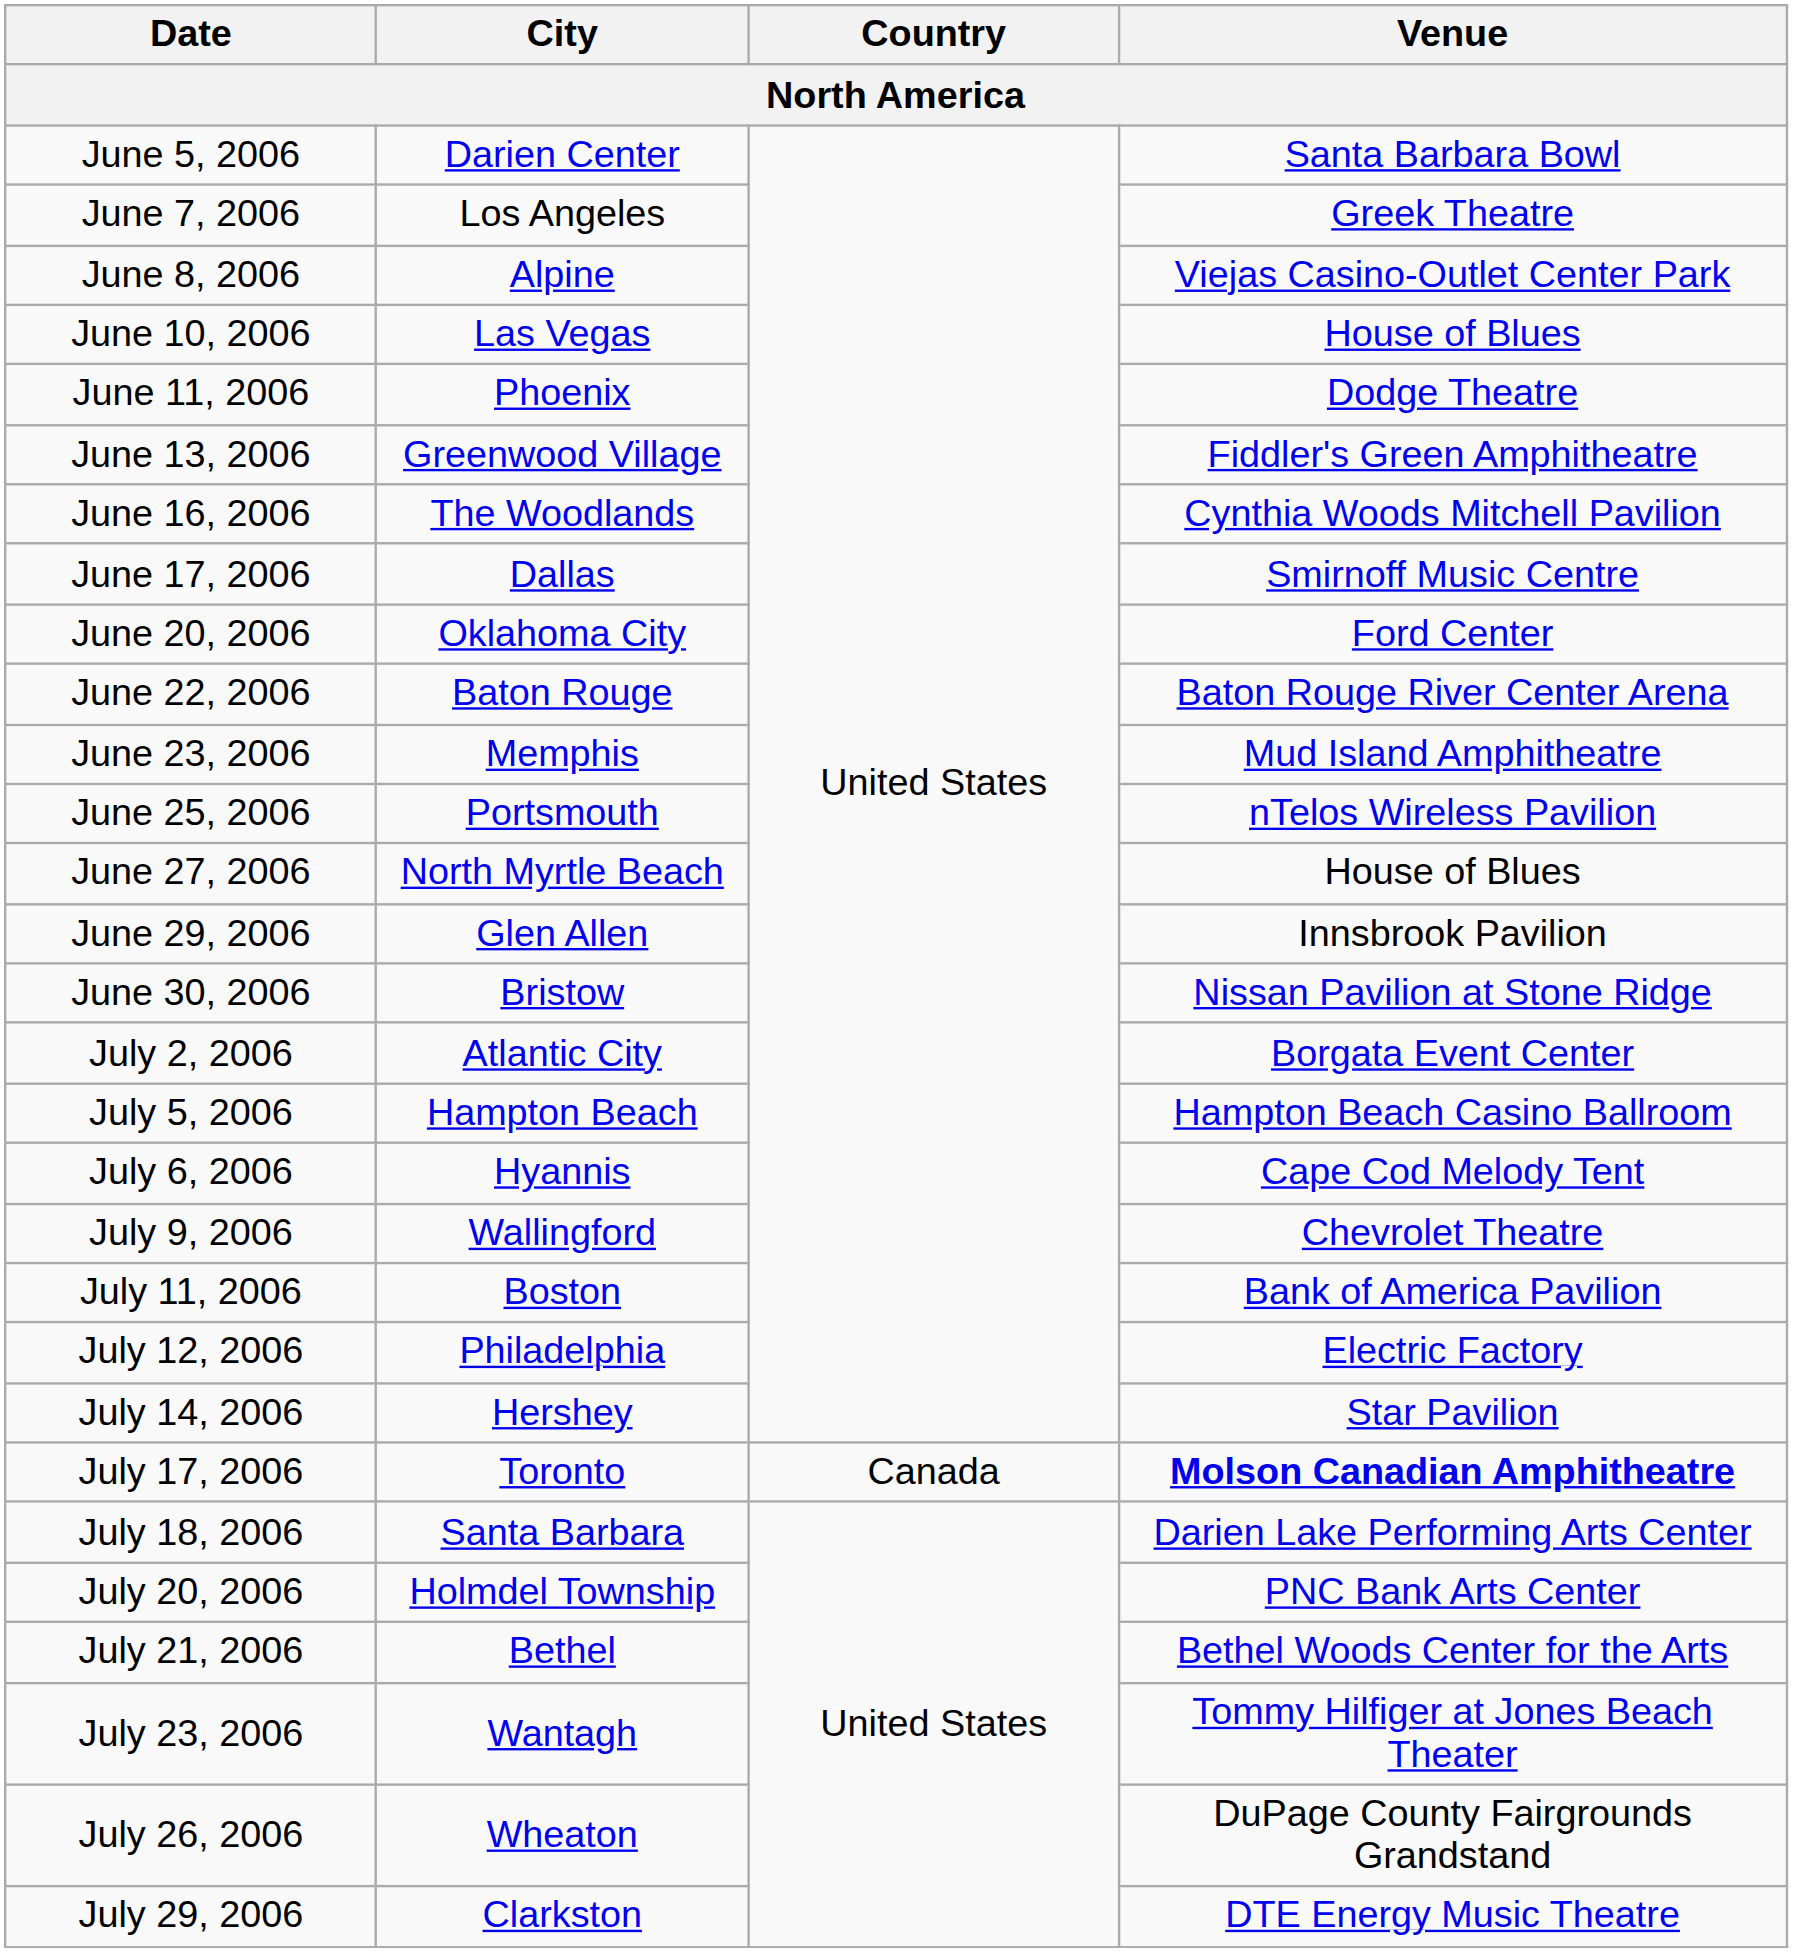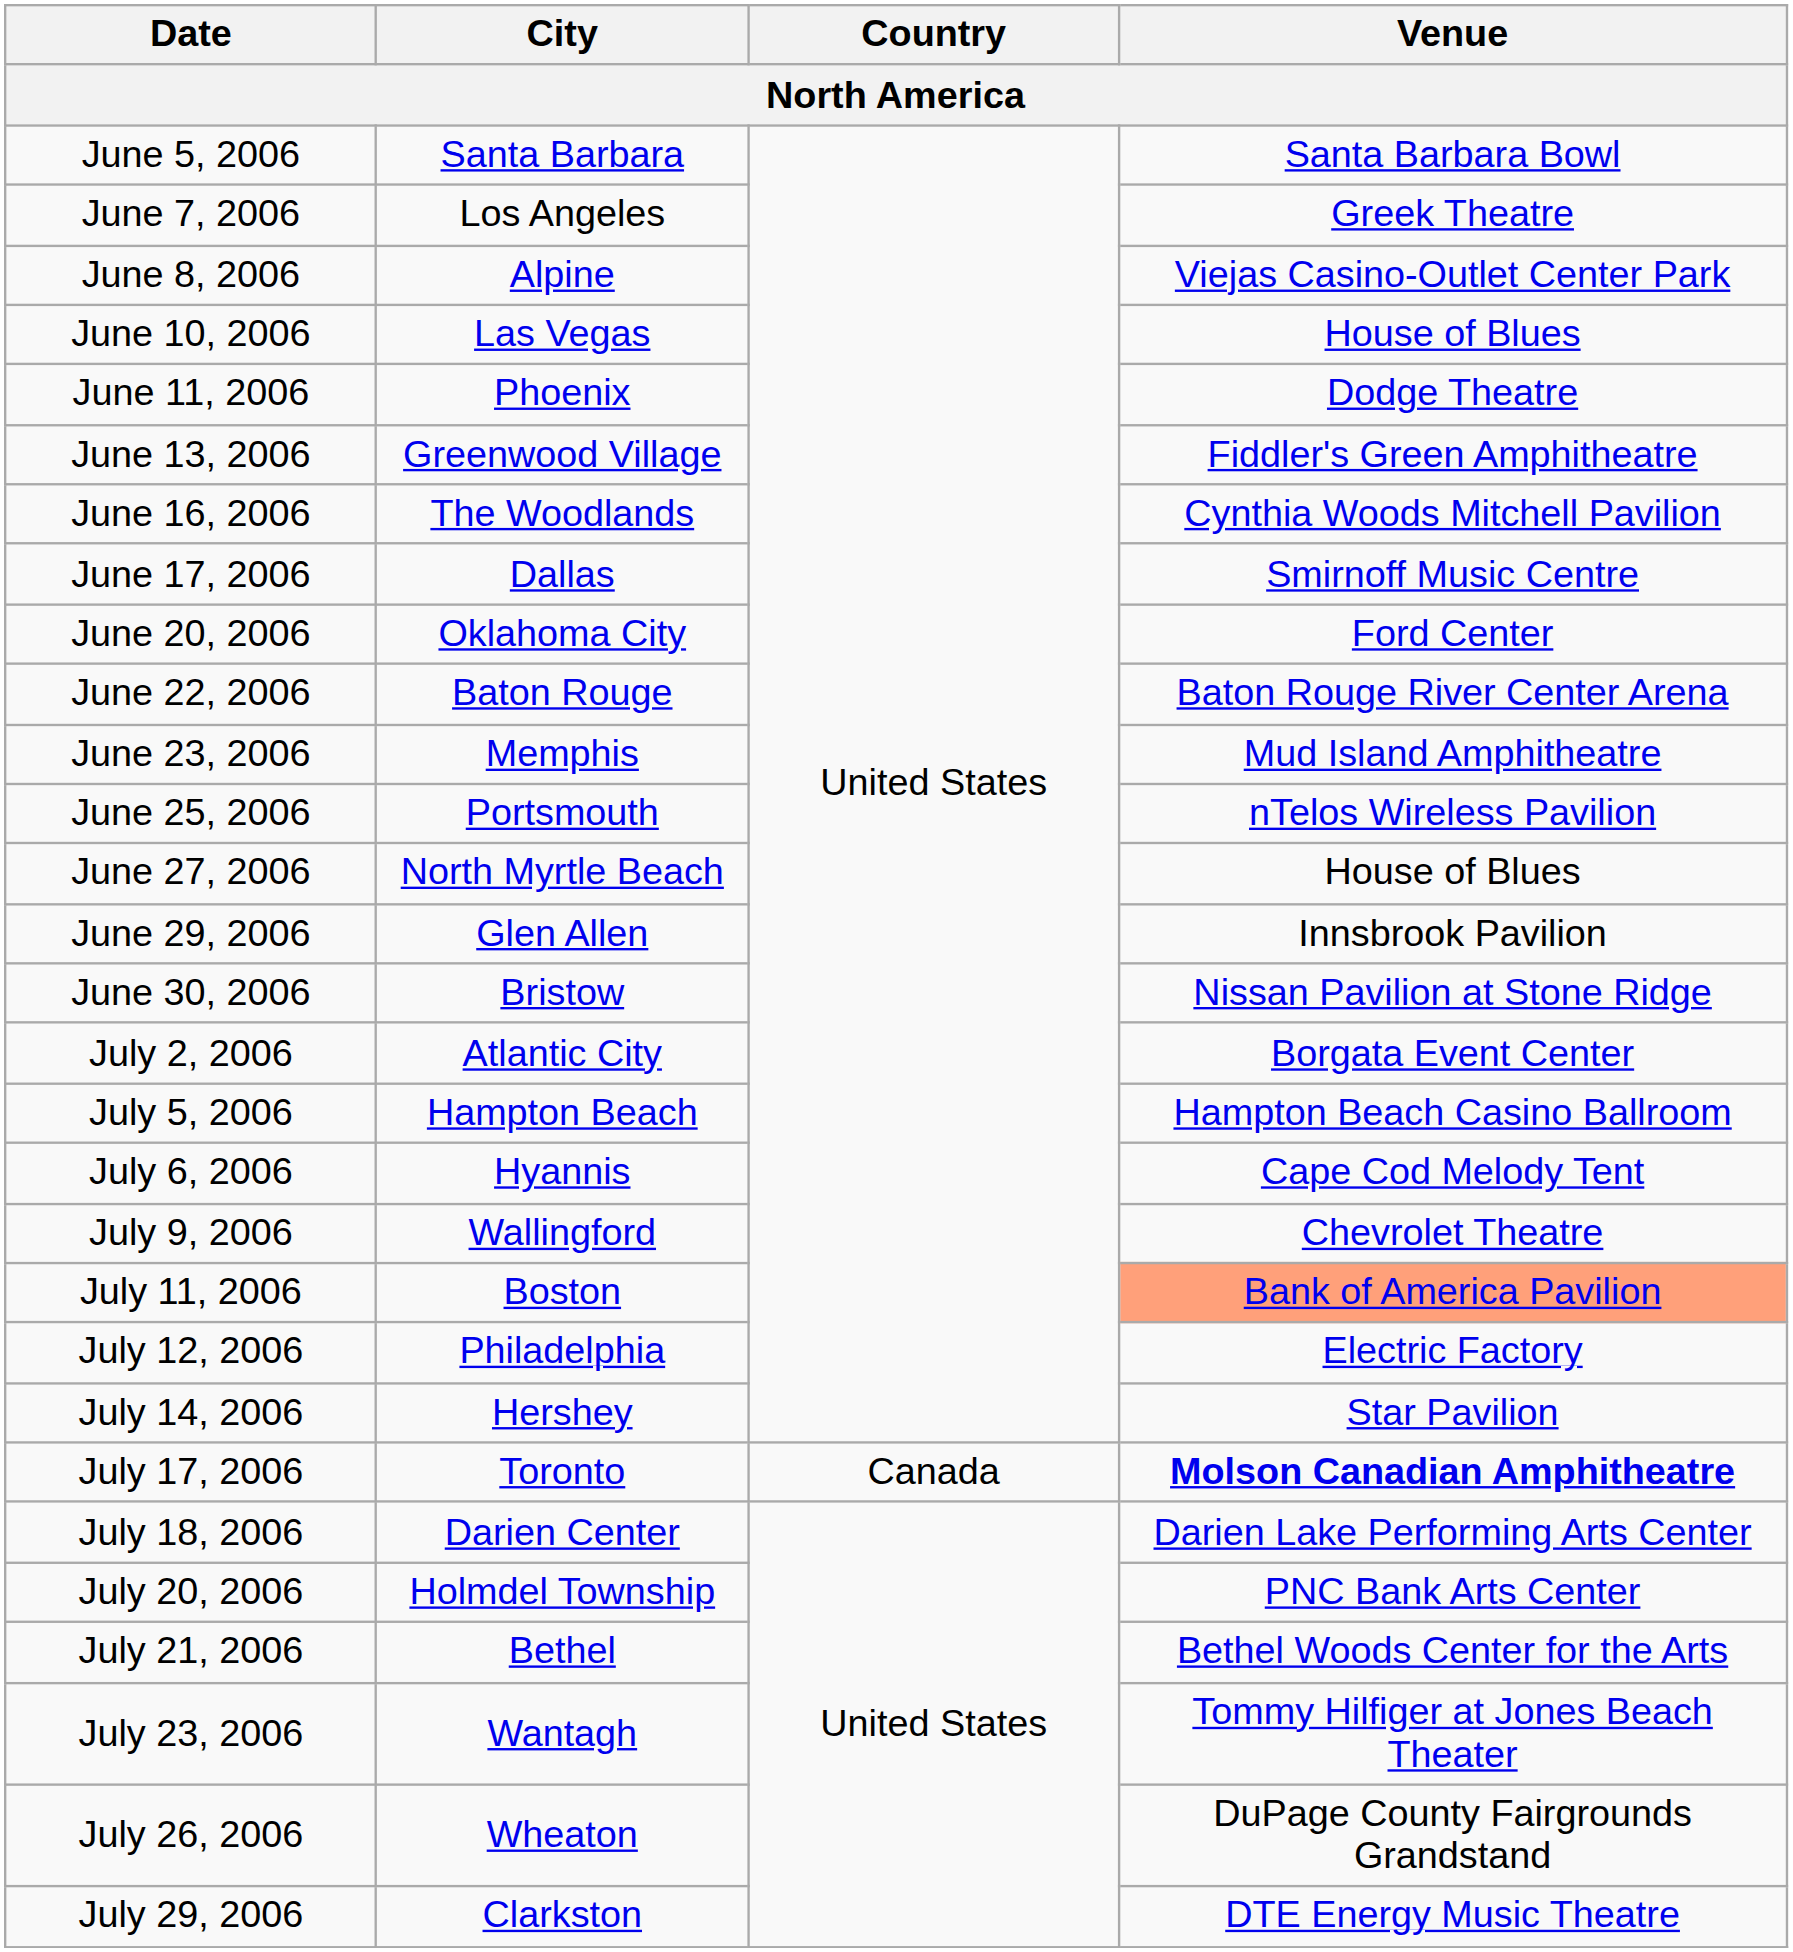(562, 154) Darien Center -> (562, 154) Santa Barbara
(1453, 1292) no background -> (1453, 1292) lightsalmon background
(562, 1531) Santa Barbara -> (562, 1531) Darien Center
